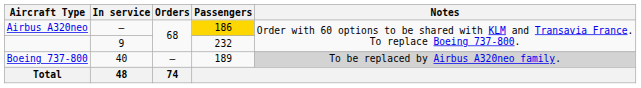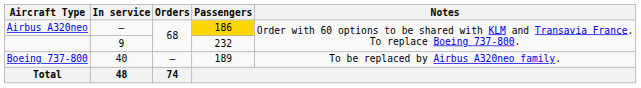(445, 59) lightgrey background -> (445, 59) no background
